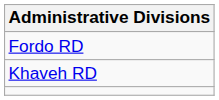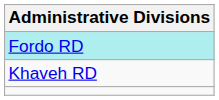(46, 45) no background -> (46, 45) paleturquoise background
